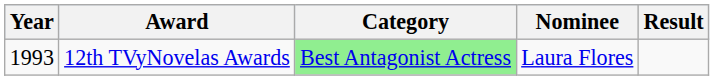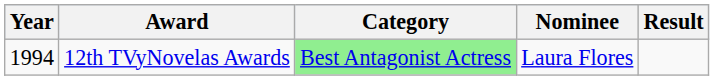(32, 57) 1993 -> (32, 57) 1994
